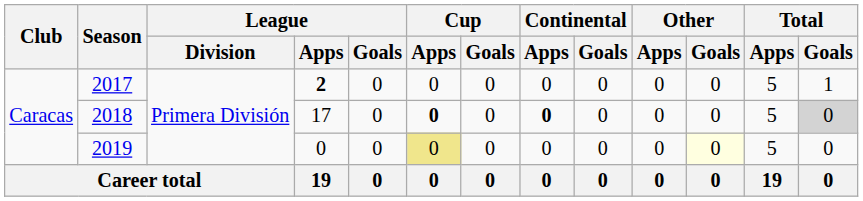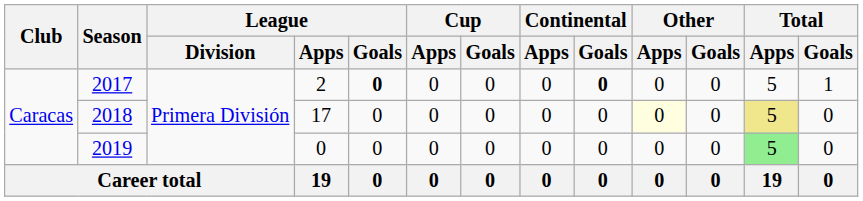(321, 84) bold -> (321, 84) normal
(377, 84) normal -> (377, 84) bold
(603, 84) normal -> (603, 84) bold
(434, 116) bold -> (434, 116) normal
(546, 116) bold -> (546, 116) normal
(659, 116) no background -> (659, 116) lightyellow background
(772, 116) no background -> (772, 116) khaki background
(828, 116) lightgrey background -> (828, 116) no background
(434, 148) khaki background -> (434, 148) no background
(716, 148) lightyellow background -> (716, 148) no background
(772, 148) no background -> (772, 148) lightgreen background
